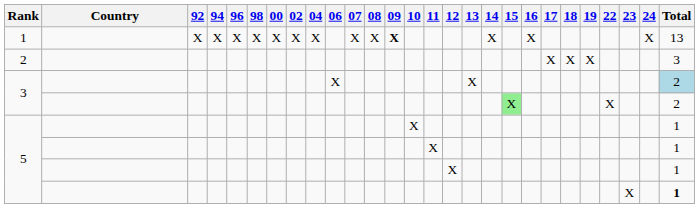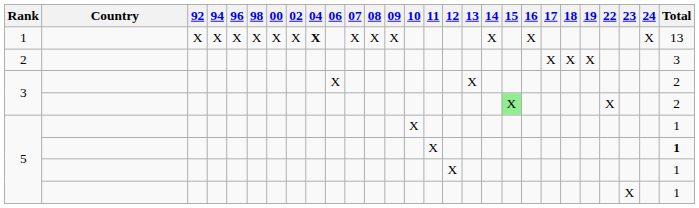(316, 38) normal -> (316, 38) bold
(394, 38) bold -> (394, 38) normal
(677, 82) lightblue background -> (677, 82) no background
(677, 148) normal -> (677, 148) bold
(677, 192) bold -> (677, 192) normal
